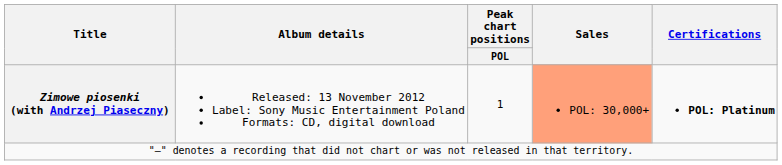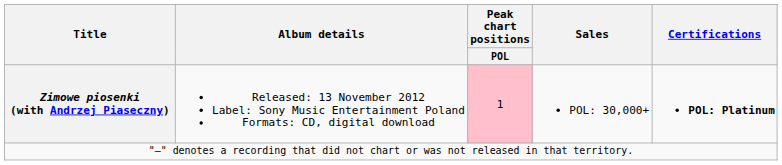(500, 104) no background -> (500, 104) pink background
(592, 110) lightsalmon background -> (592, 110) no background
